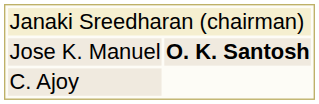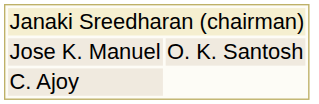(238, 51) bold -> (235, 51) normal
